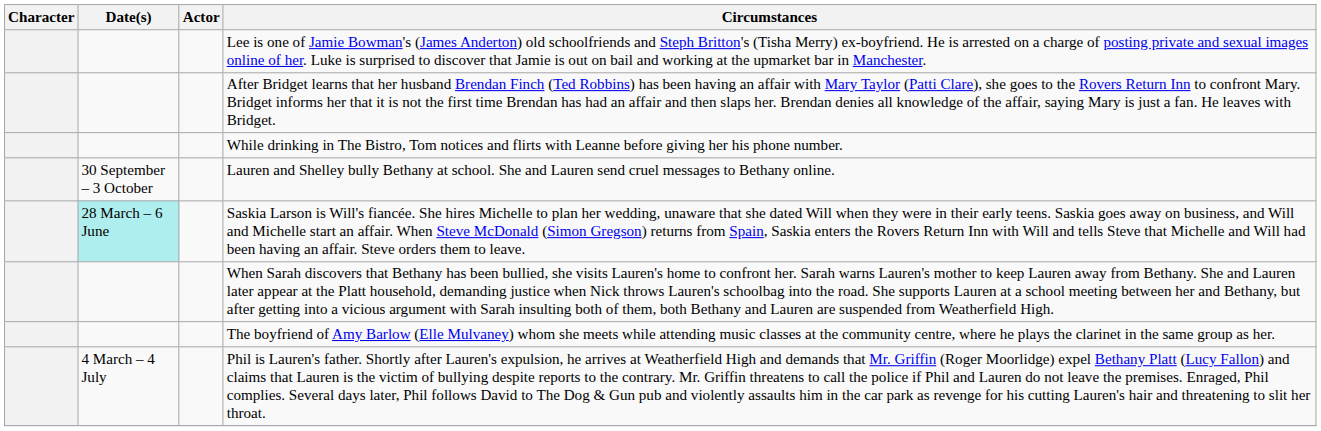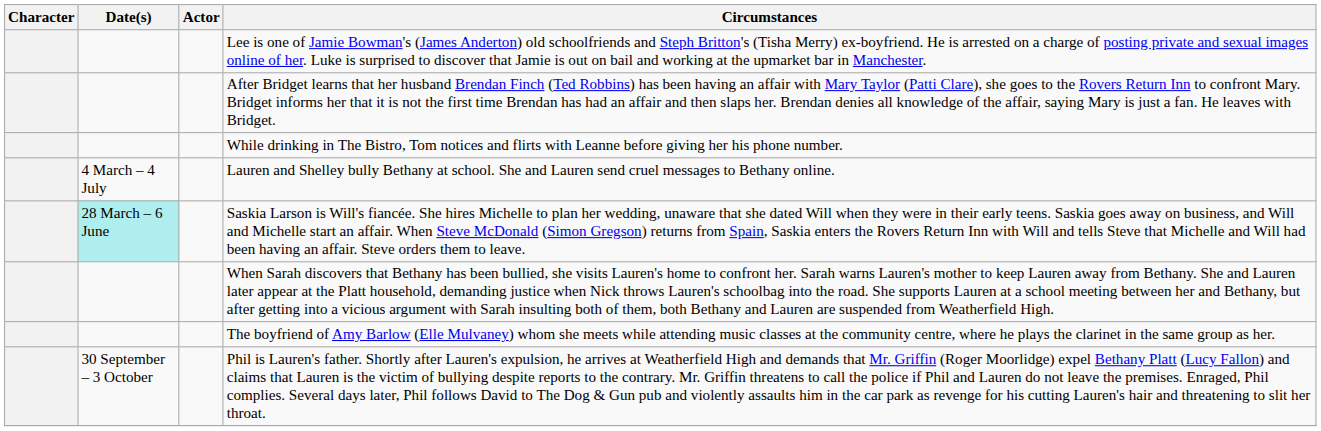(123, 179) 30 September – 3 October -> (118, 179) 4 March – 4 July
(118, 368) 4 March – 4 July -> (123, 368) 30 September – 3 October
